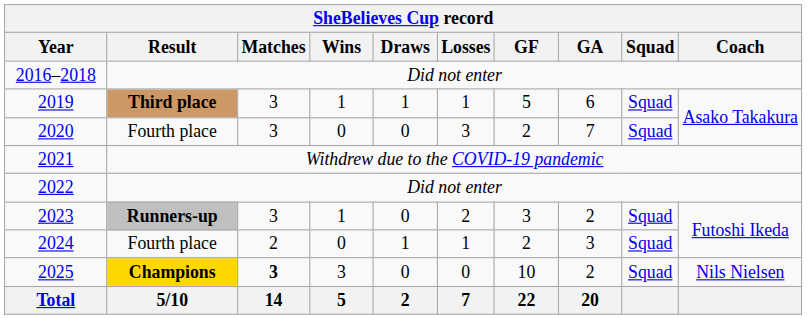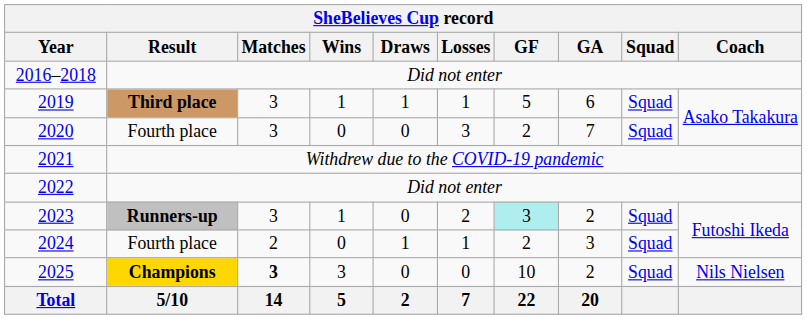(526, 215) no background -> (526, 215) paleturquoise background
